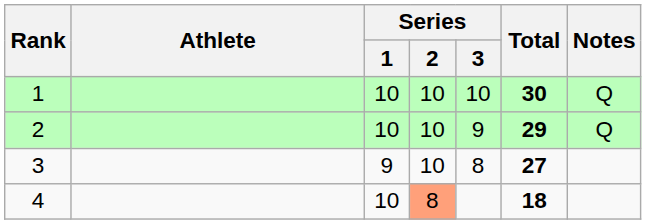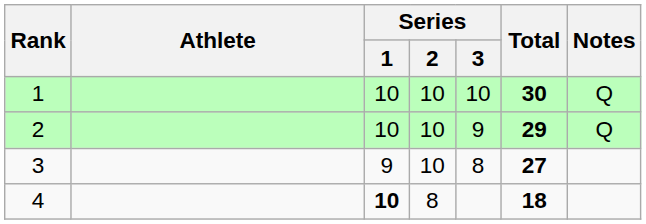(387, 201) normal -> (387, 201) bold
(432, 201) lightsalmon background -> (432, 201) no background
